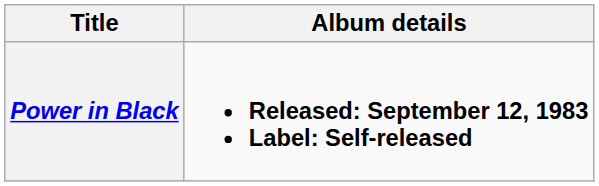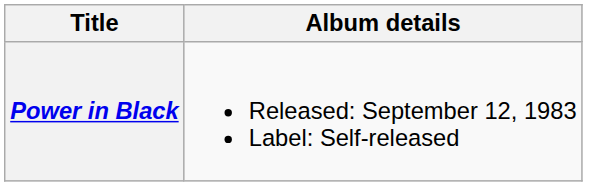(389, 125) bold -> (383, 125) normal
